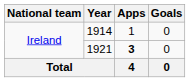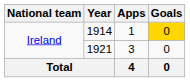(167, 31) no background -> (167, 31) gold background
(131, 49) bold -> (131, 49) normal
